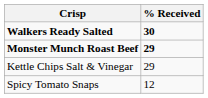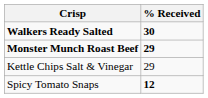(149, 84) normal -> (149, 84) bold
